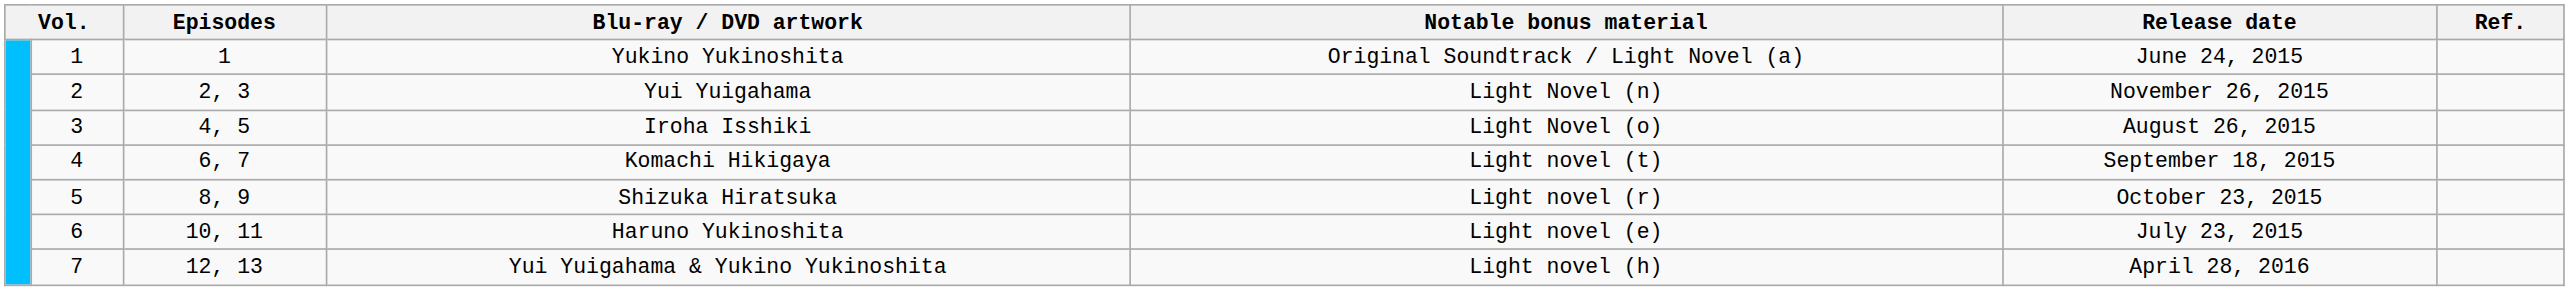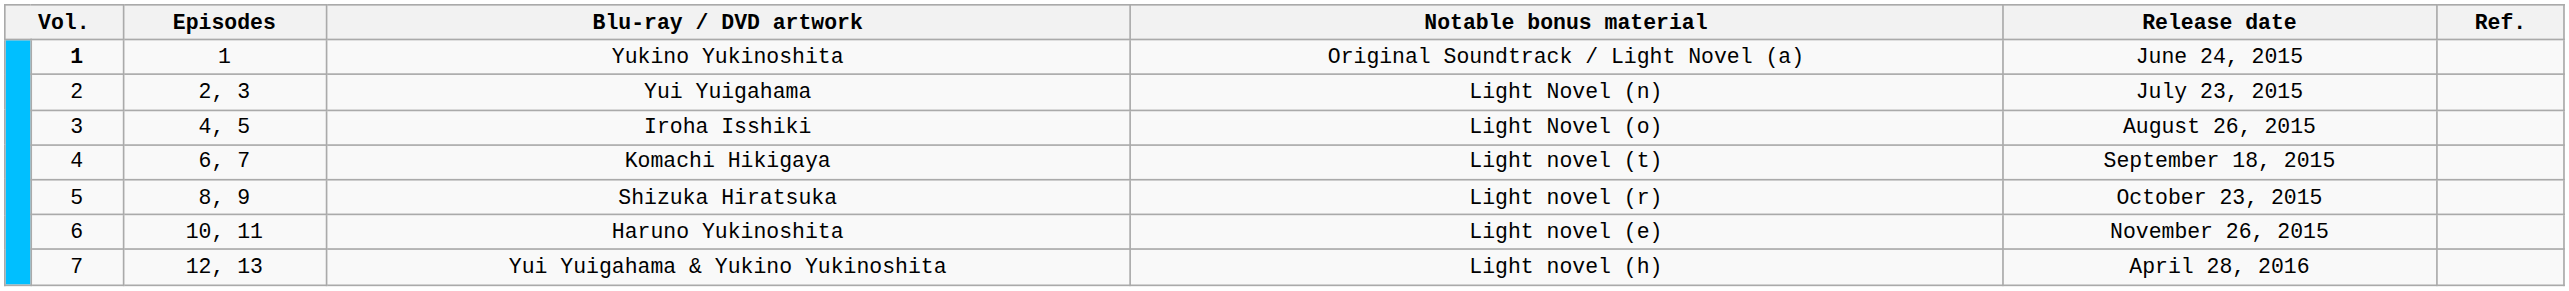(77, 57) normal -> (77, 57) bold
(2219, 92) November 26, 2015 -> (2219, 92) July 23, 2015
(2219, 232) July 23, 2015 -> (2219, 232) November 26, 2015
